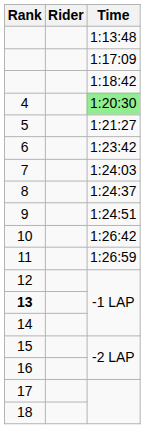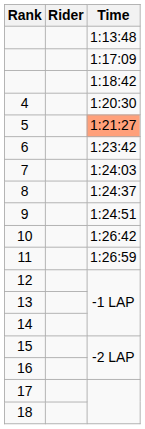(113, 103) lightgreen background -> (113, 103) no background
(113, 125) no background -> (113, 125) lightsalmon background
(25, 302) bold -> (25, 302) normal
